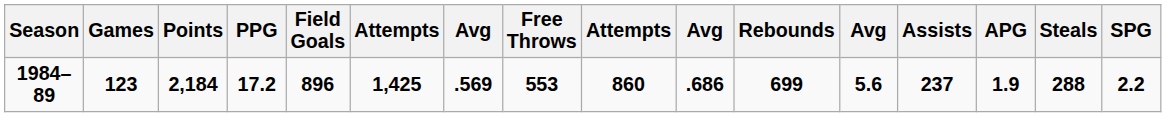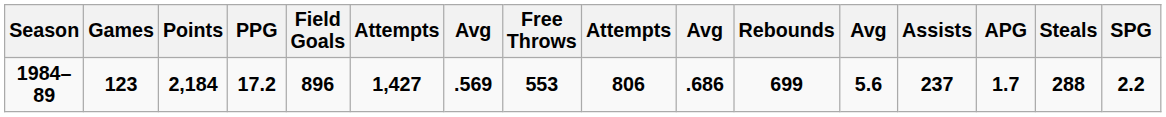(397, 84) 1,425 -> (397, 84) 1,427
(629, 84) 860 -> (629, 84) 806
(1006, 84) 1.9 -> (1006, 84) 1.7
